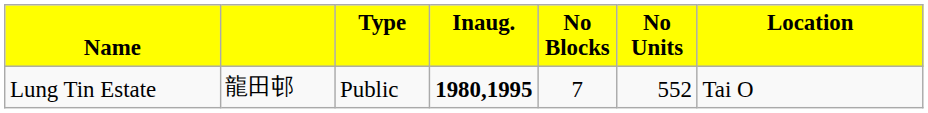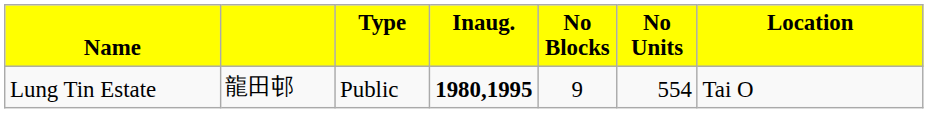(577, 88) 7 -> (577, 88) 9
(675, 88) 552 -> (675, 88) 554
